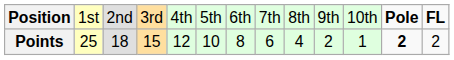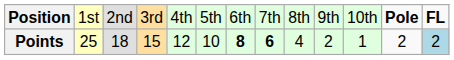(240, 41) normal -> (240, 41) bold
(270, 41) normal -> (270, 41) bold
(402, 41) bold -> (402, 41) normal
(436, 41) no background -> (436, 41) lightblue background
